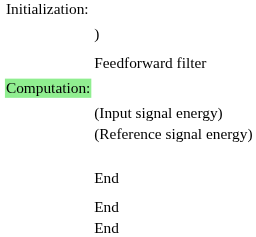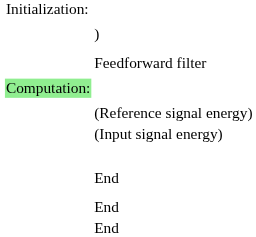(158, 113) (Input signal energy) -> (173, 113) (Reference signal energy)
(173, 134) (Reference signal energy) -> (158, 134) (Input signal energy)
